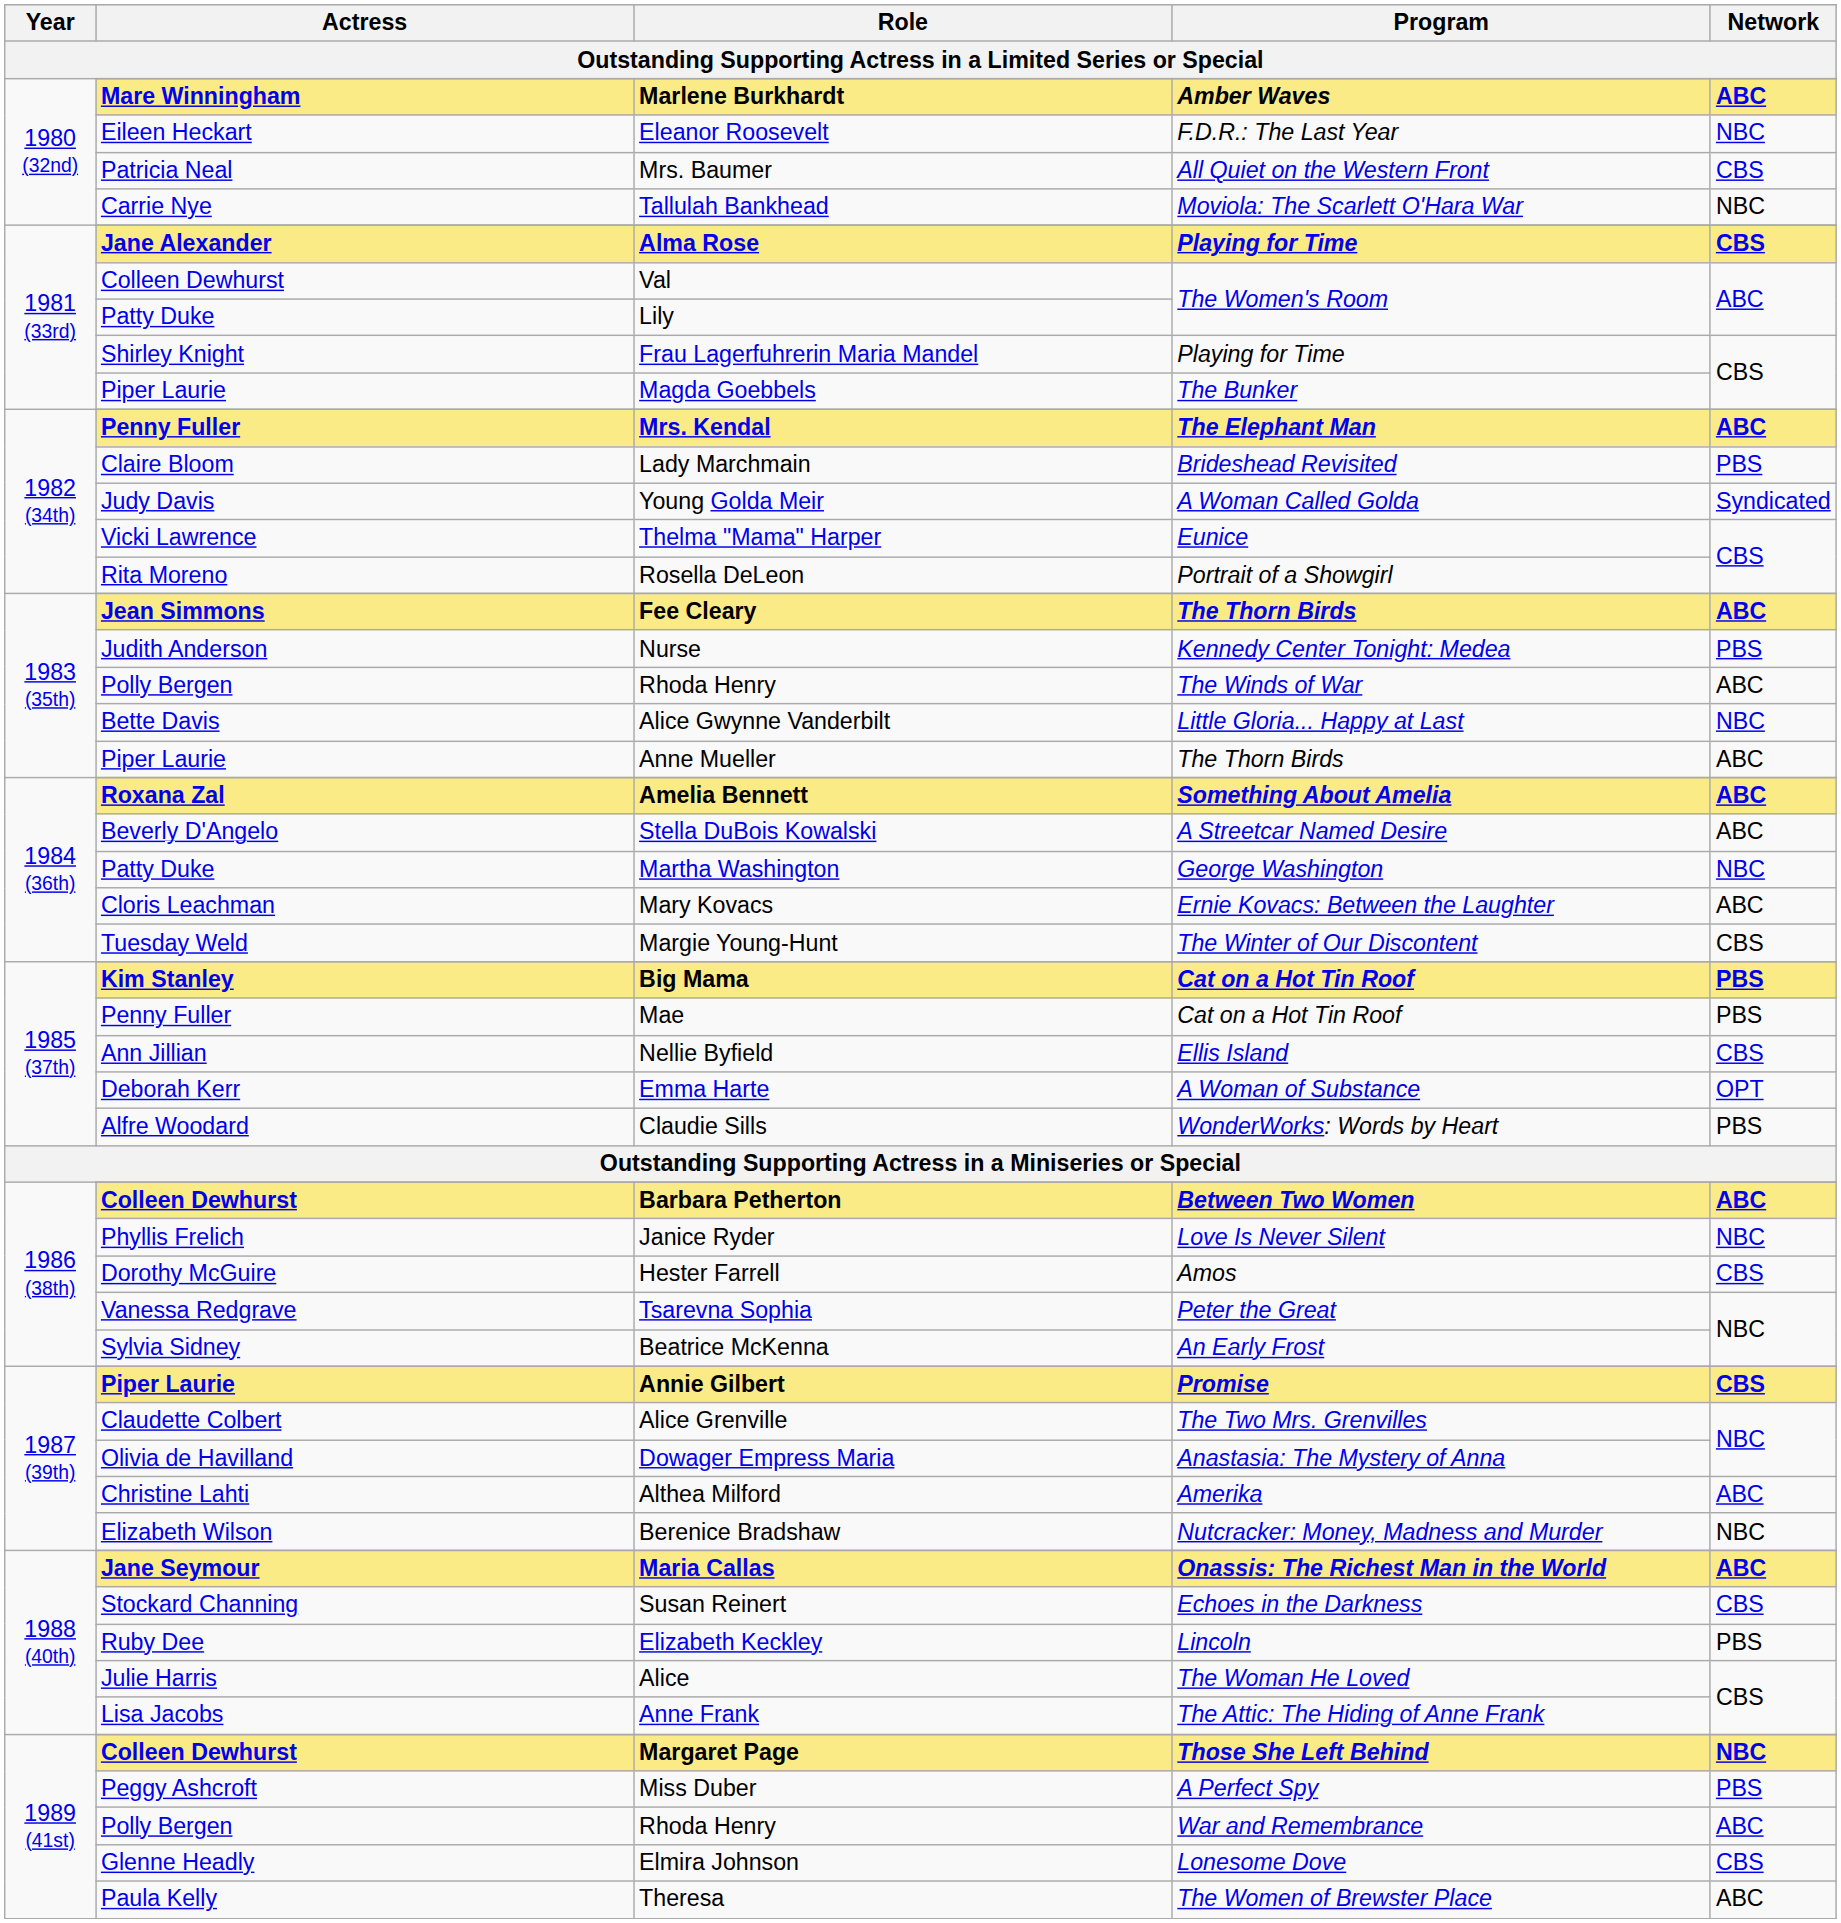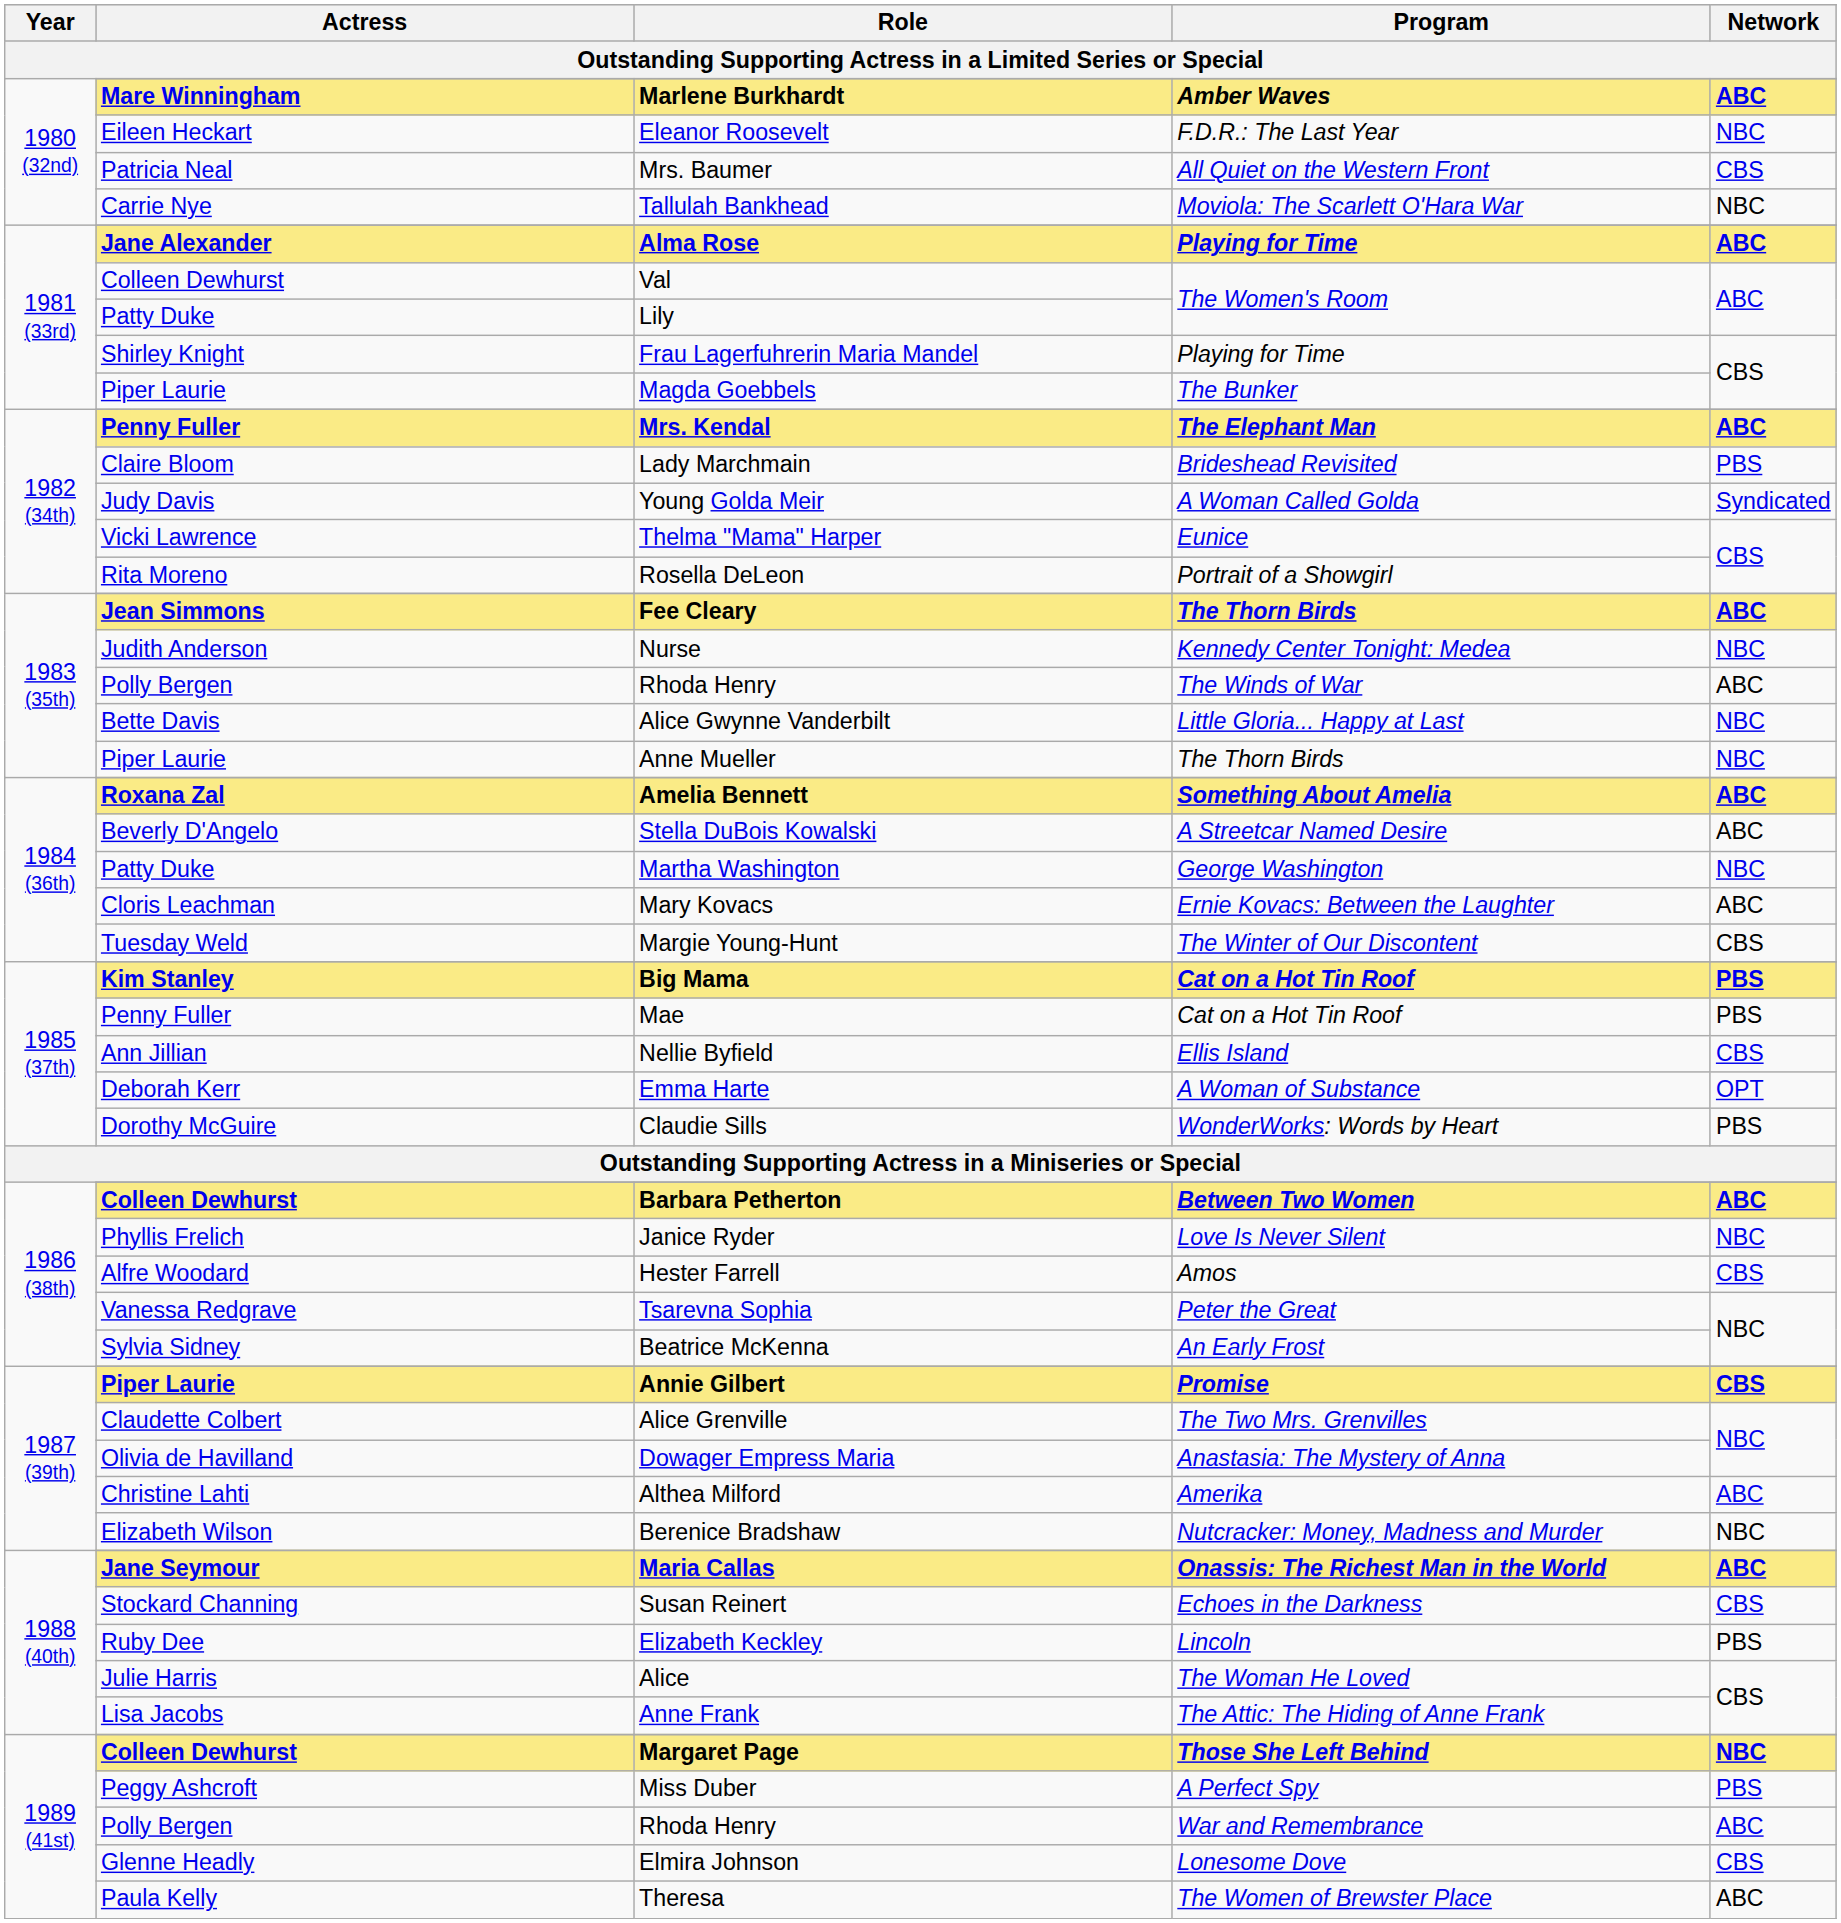(1740, 243) CBS -> (1741, 243) ABC
(1739, 648) PBS -> (1740, 648) NBC
(1740, 758) ABC -> (1740, 758) NBC
(175, 1126) Alfre Woodard -> (189, 1126) Dorothy McGuire
(189, 1273) Dorothy McGuire -> (175, 1273) Alfre Woodard
